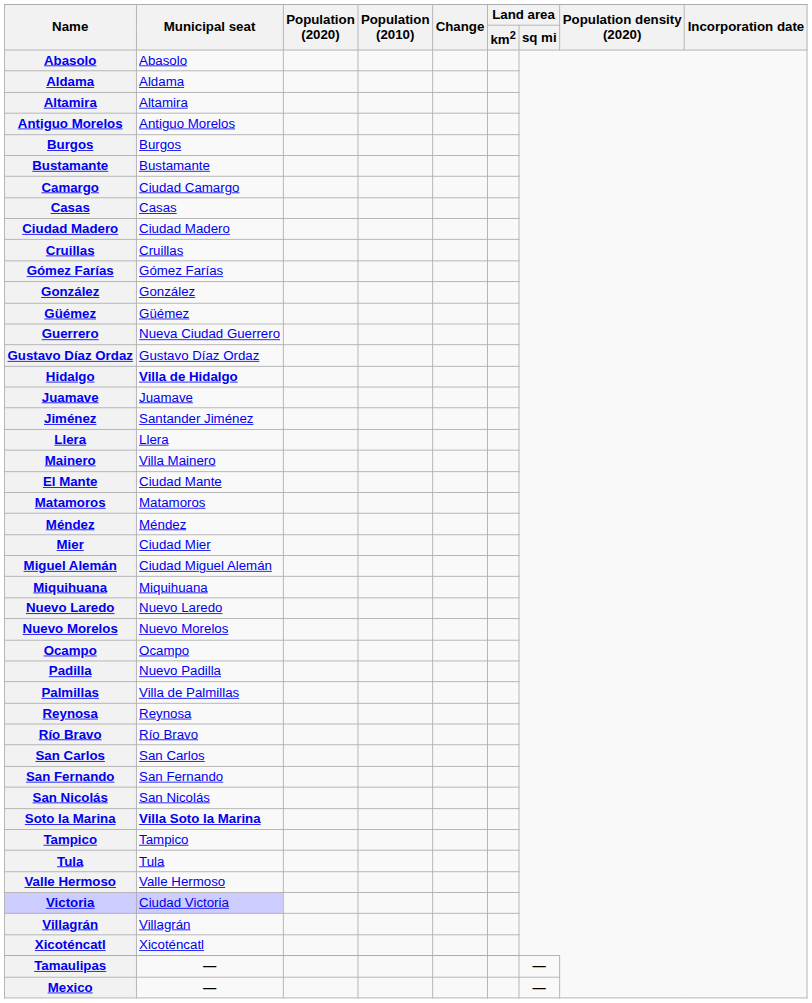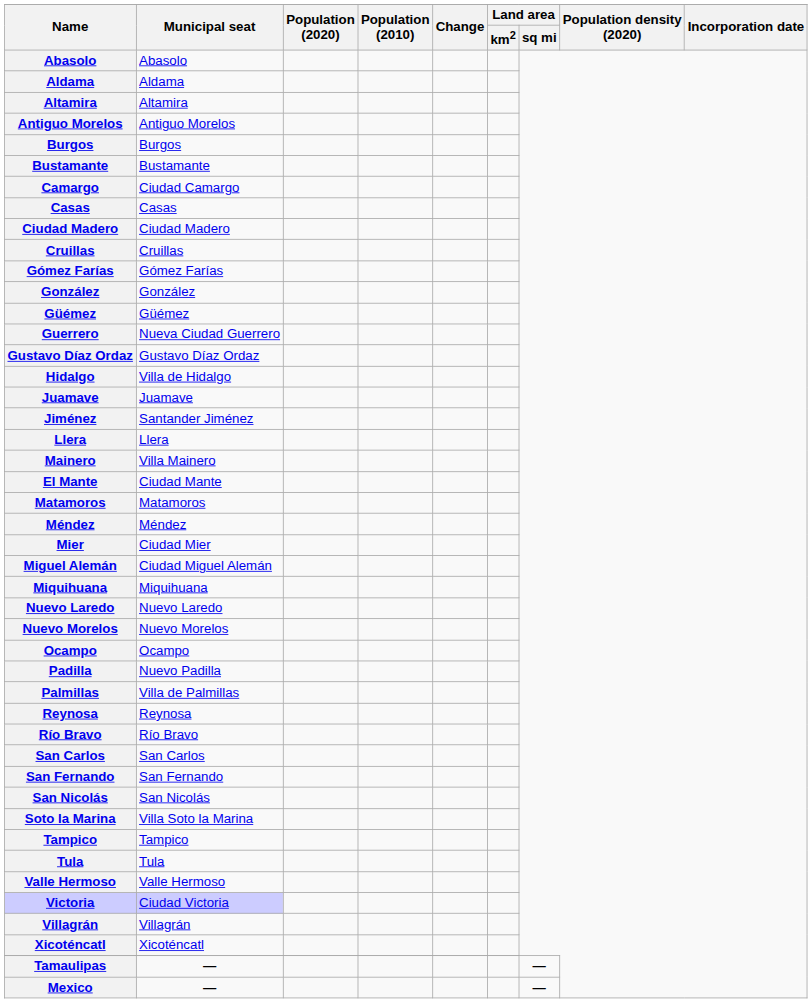(188, 376) bold -> (185, 376) normal
(200, 818) bold -> (196, 818) normal
